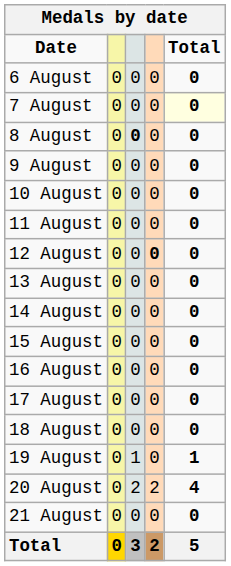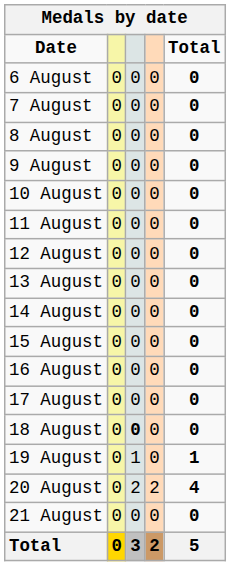(194, 107) lightyellow background -> (194, 107) no background
(136, 136) bold -> (136, 136) normal
(154, 253) bold -> (154, 253) normal
(136, 429) normal -> (136, 429) bold
